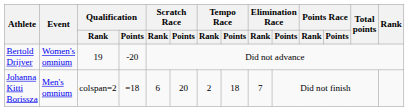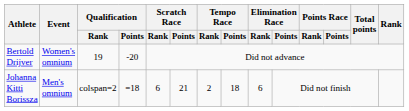(183, 88) 20 -> (183, 88) 21
(260, 88) 7 -> (260, 88) 6
